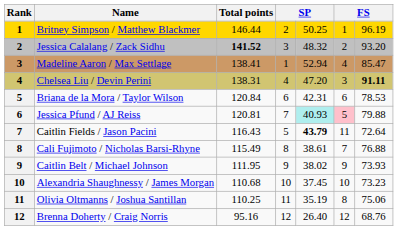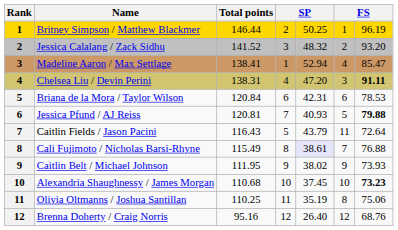(246, 47) bold -> (246, 47) normal
(315, 115) paleturquoise background -> (315, 115) no background
(344, 115) pink background -> (344, 115) no background
(374, 115) normal -> (374, 115) bold
(315, 132) bold -> (315, 132) normal
(315, 149) no background -> (315, 149) lavender background
(374, 183) normal -> (374, 183) bold
